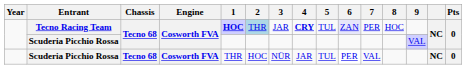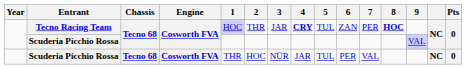(233, 27) bold -> (232, 27) normal
(257, 27) lightblue background -> (256, 27) no background
(349, 27) lavender background -> (348, 27) no background
(394, 27) normal -> (394, 27) bold
